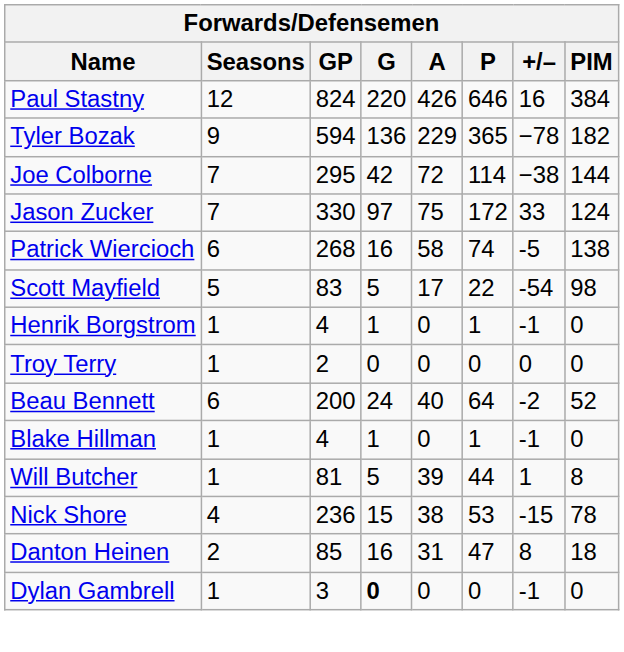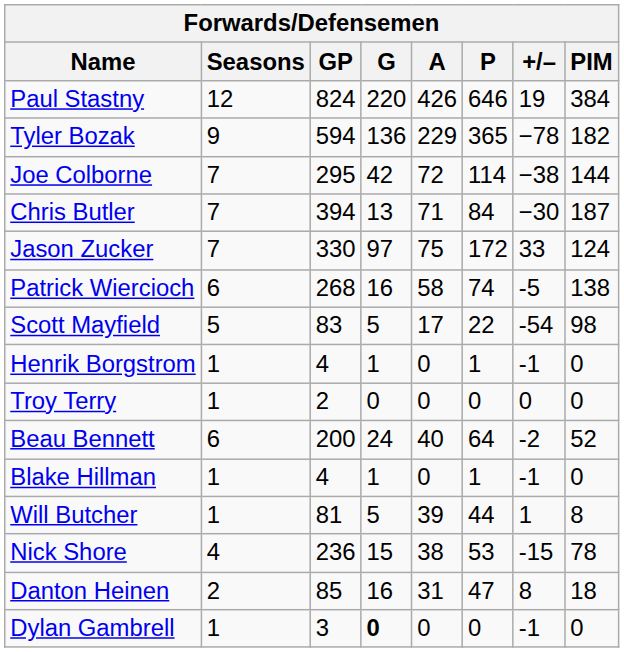(532, 99) 16 -> (532, 99) 19
+ row: (73, 212)
